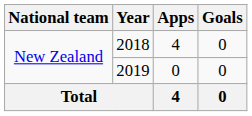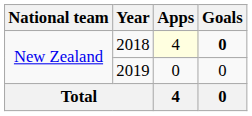(176, 44) no background -> (176, 44) lightyellow background
(222, 44) normal -> (222, 44) bold
